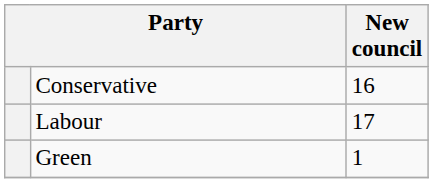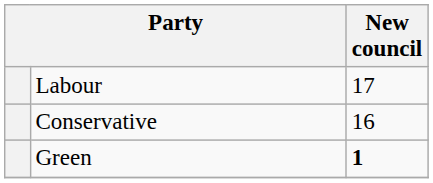rows swapped: (69, 121) <-> (96, 85)
(358, 158) normal -> (358, 158) bold
